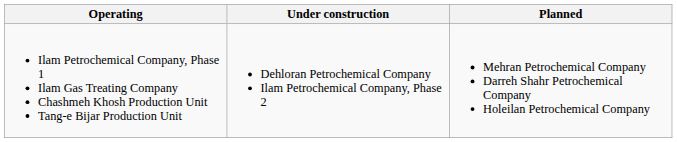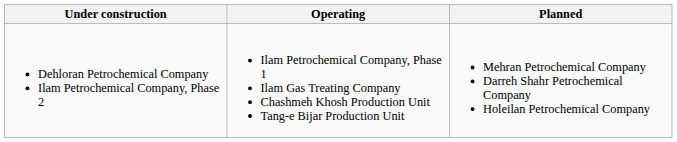columns swapped: (116, 14) <-> (338, 14)
